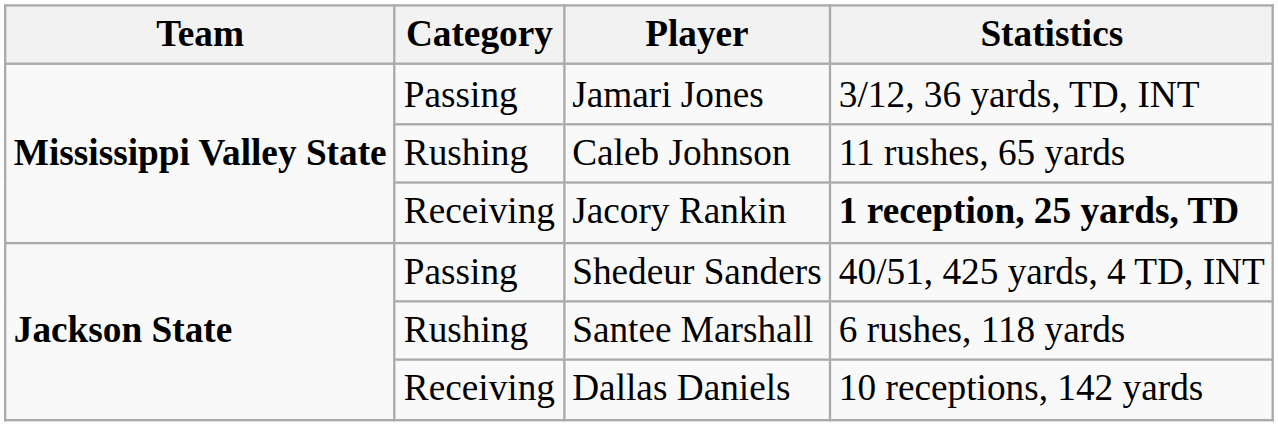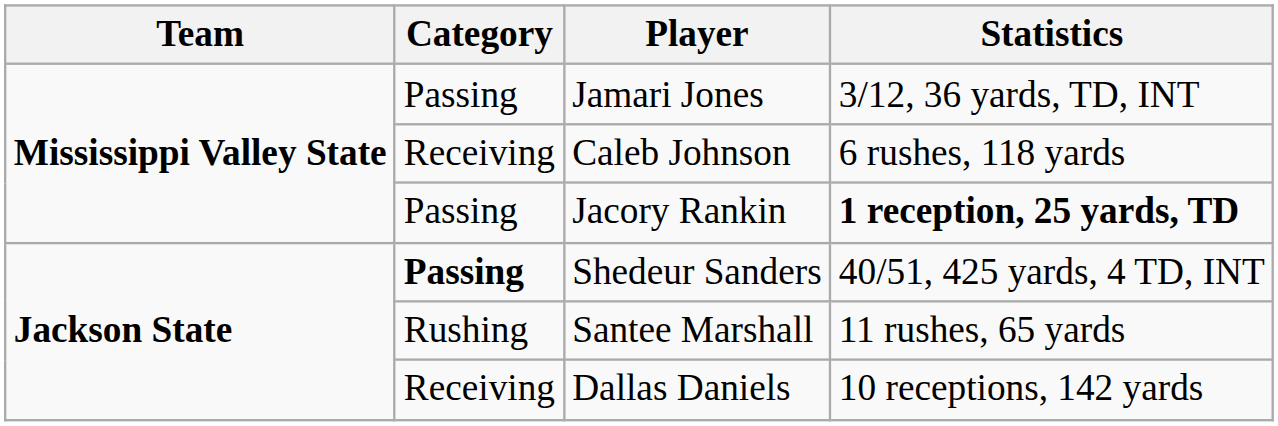(466, 152) Rushing -> (479, 152) Receiving
(982, 152) 11 rushes, 65 yards -> (982, 152) 6 rushes, 118 yards
(479, 211) Receiving -> (461, 211) Passing
(461, 270) normal -> (464, 270) bold
(982, 329) 6 rushes, 118 yards -> (982, 329) 11 rushes, 65 yards
